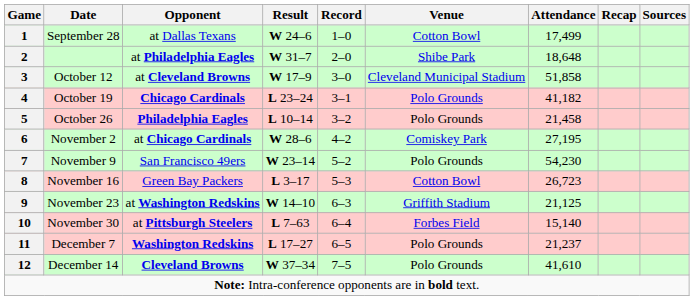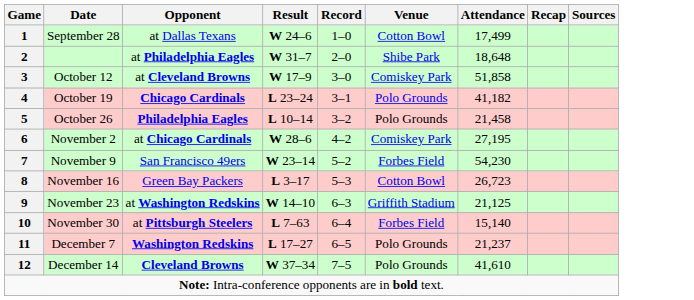(447, 77) Cleveland Municipal Stadium -> (411, 77) Comiskey Park
(447, 160) Polo Grounds -> (411, 160) Forbes Field
